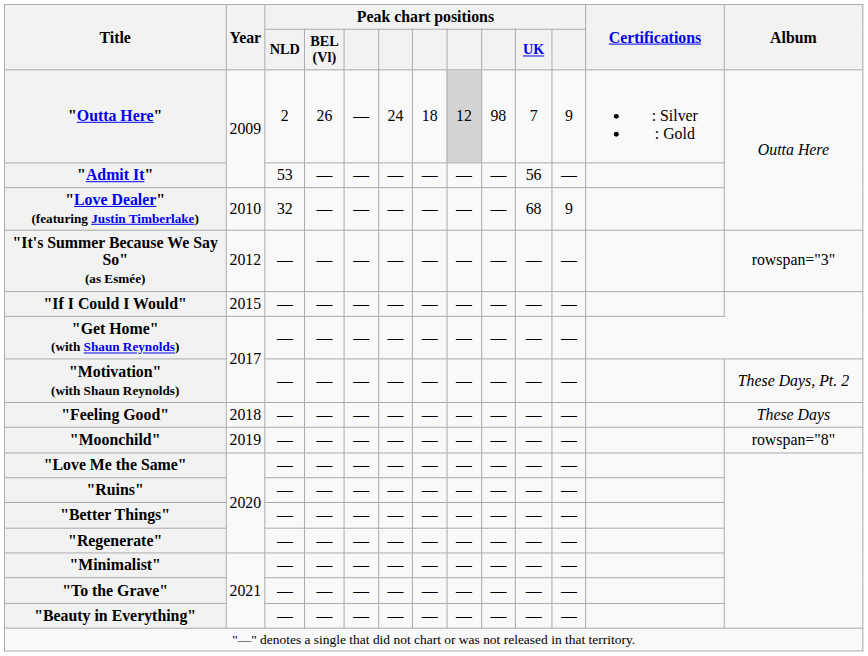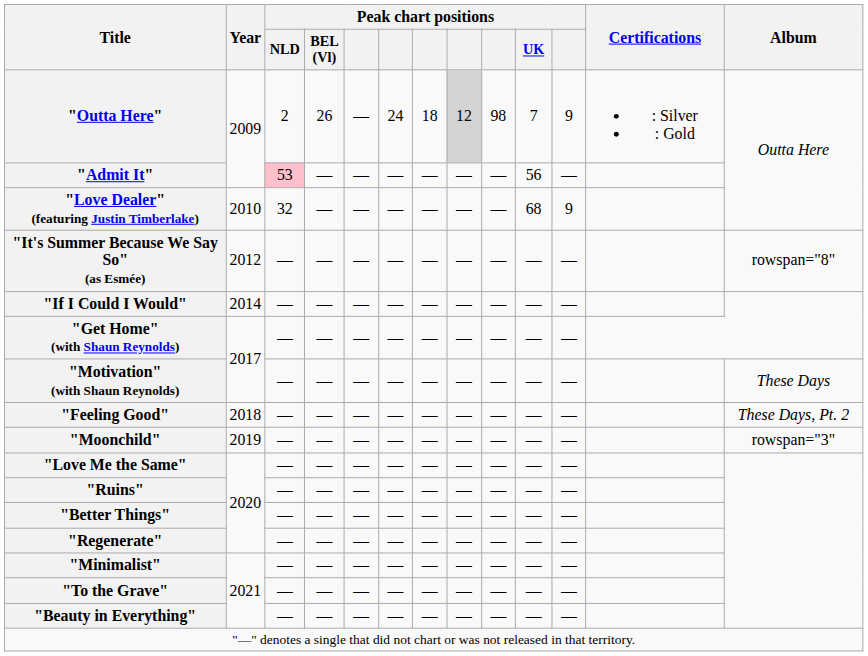(285, 174) no background -> (285, 174) pink background
(793, 260) rowspan="3" -> (793, 260) rowspan="8"
(245, 303) 2015 -> (245, 303) 2014
(793, 380) These Days, Pt. 2 -> (793, 380) These Days
(793, 414) These Days -> (793, 414) These Days, Pt. 2
(793, 439) rowspan="8" -> (793, 439) rowspan="3"
